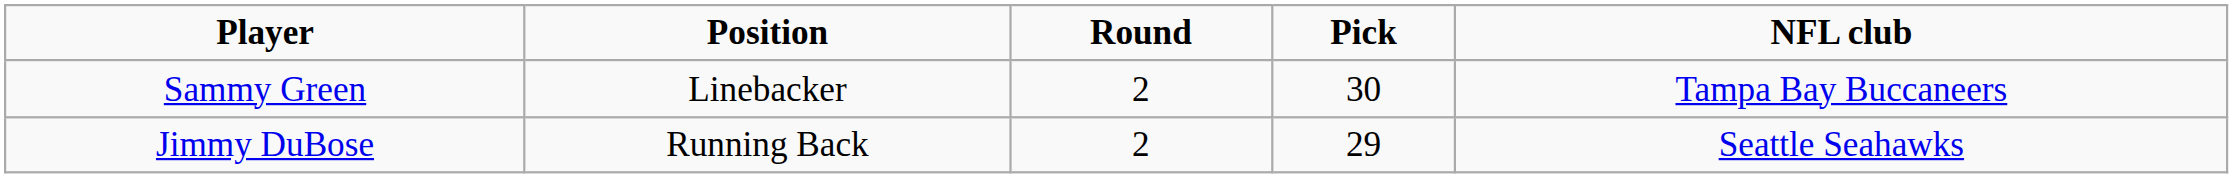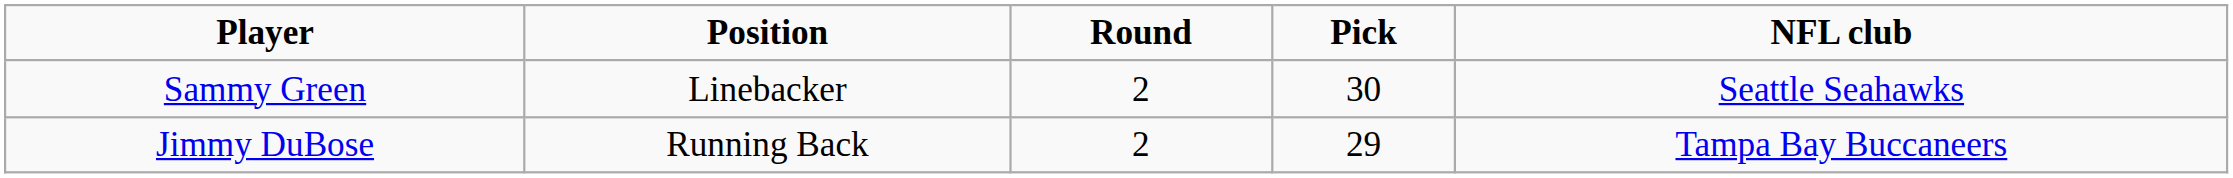(1841, 88) Tampa Bay Buccaneers -> (1841, 88) Seattle Seahawks
(1841, 144) Seattle Seahawks -> (1841, 144) Tampa Bay Buccaneers
